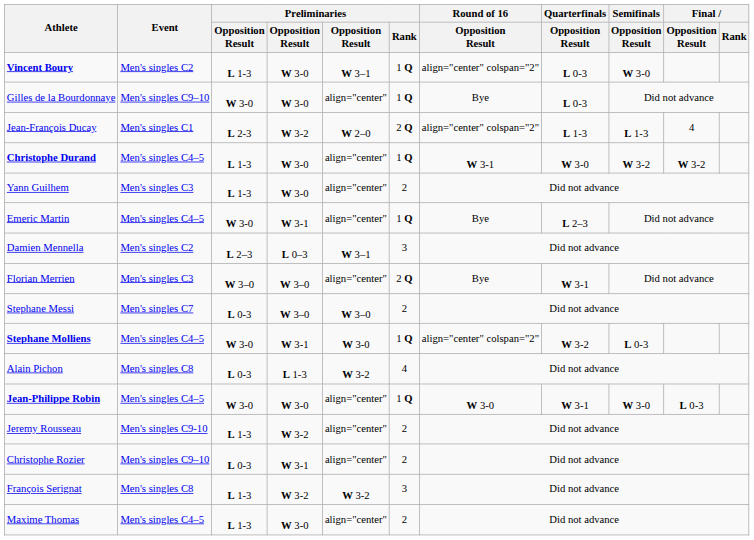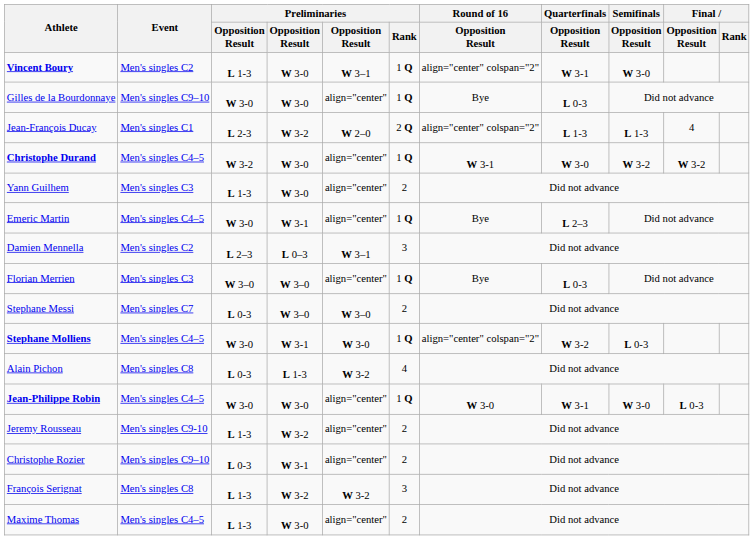(575, 73) L 0-3 -> (575, 73) W 3-1
(239, 164) L 1-3 -> (239, 164) W 3-2
(404, 278) 2 Q -> (404, 278) 1 Q
(575, 285) W 3-1 -> (575, 285) L 0-3
